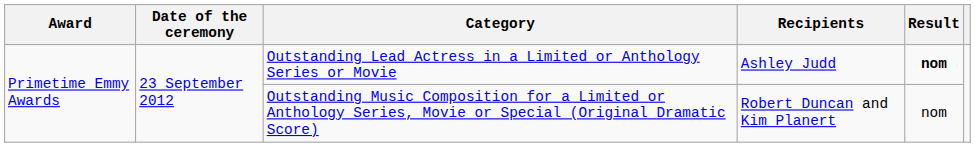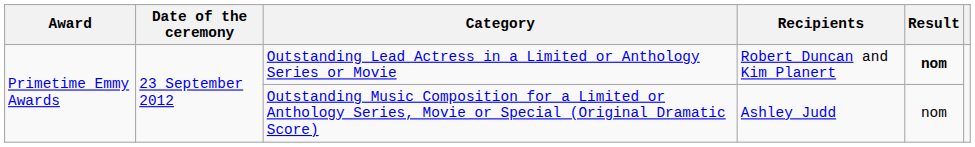(789, 65) Ashley Judd -> (814, 65) Robert Duncan and Kim Planert
(814, 113) Robert Duncan and Kim Planert -> (789, 113) Ashley Judd
